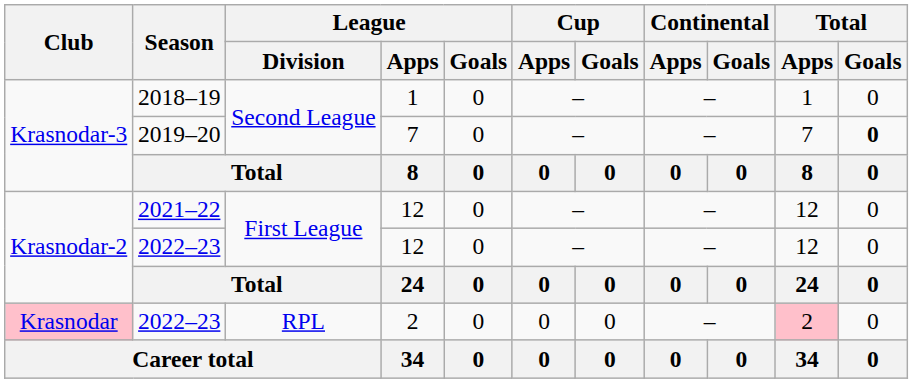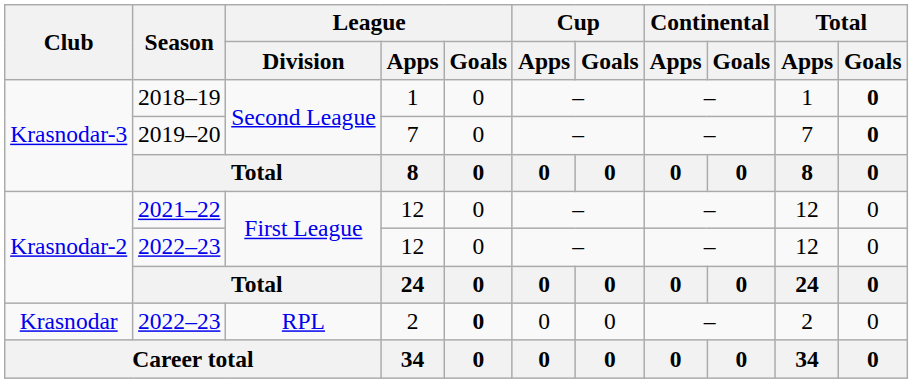(873, 97) normal -> (873, 97) bold
(69, 321) pink background -> (69, 321) no background
(478, 321) normal -> (478, 321) bold
(807, 321) pink background -> (807, 321) no background
